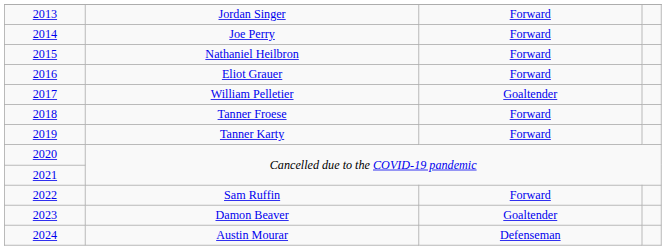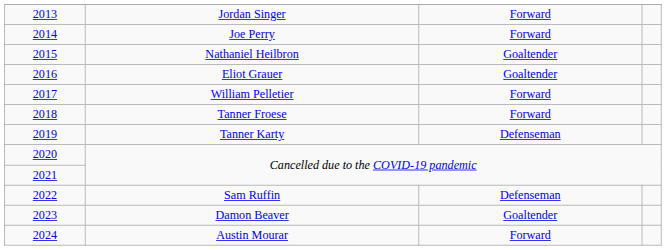(530, 54) Forward -> (530, 54) Goaltender
(530, 74) Forward -> (530, 74) Goaltender
(530, 94) Goaltender -> (530, 94) Forward
(530, 135) Forward -> (530, 135) Defenseman
(530, 195) Forward -> (530, 195) Defenseman
(530, 235) Defenseman -> (530, 235) Forward
